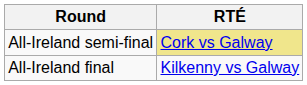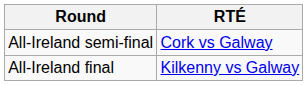(217, 42) khaki background -> (217, 42) no background
